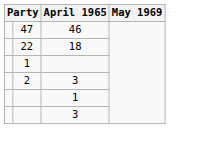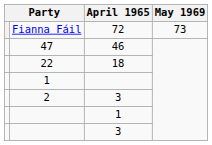+ row: (47, 30)
